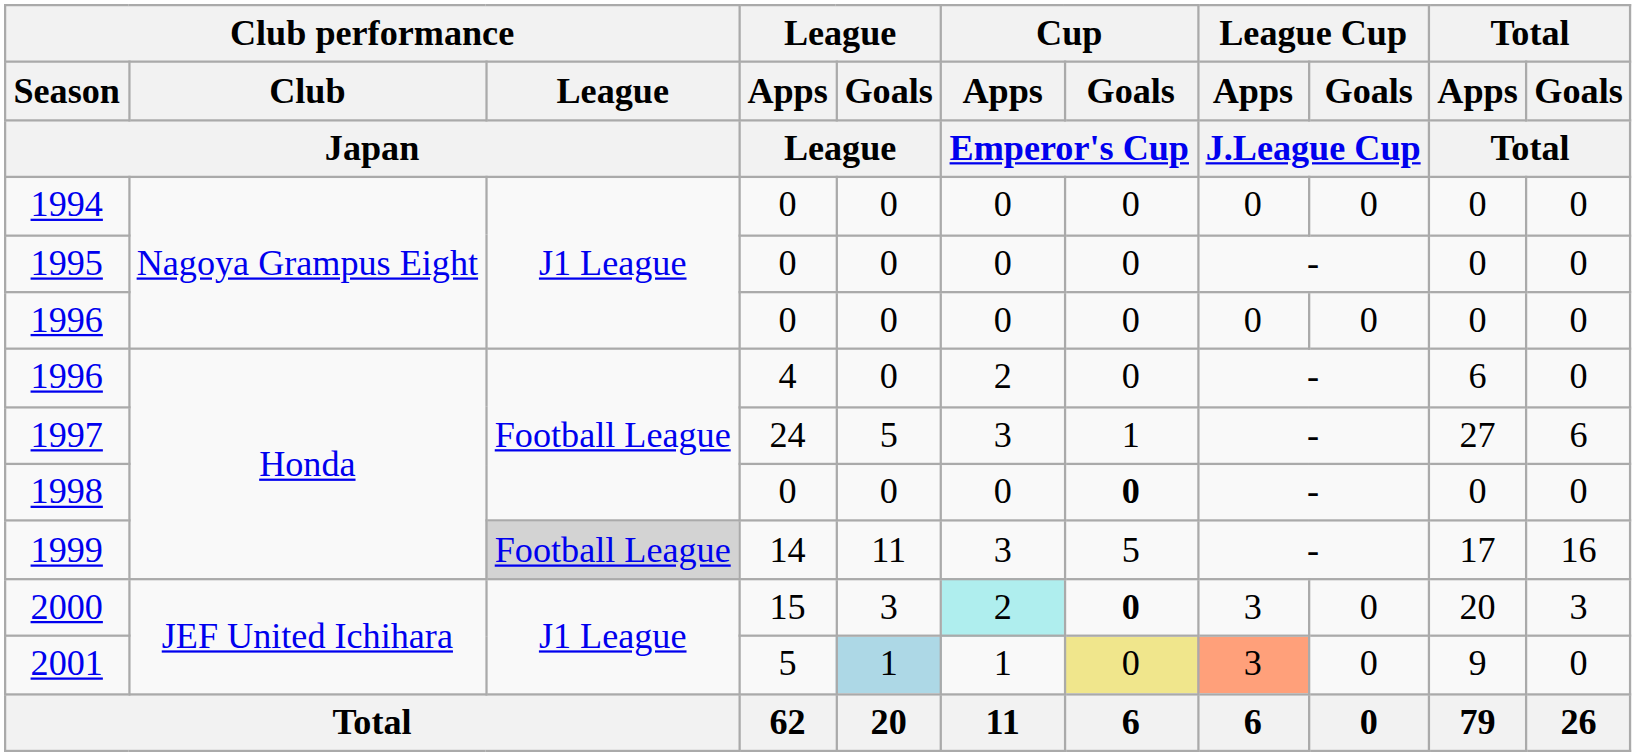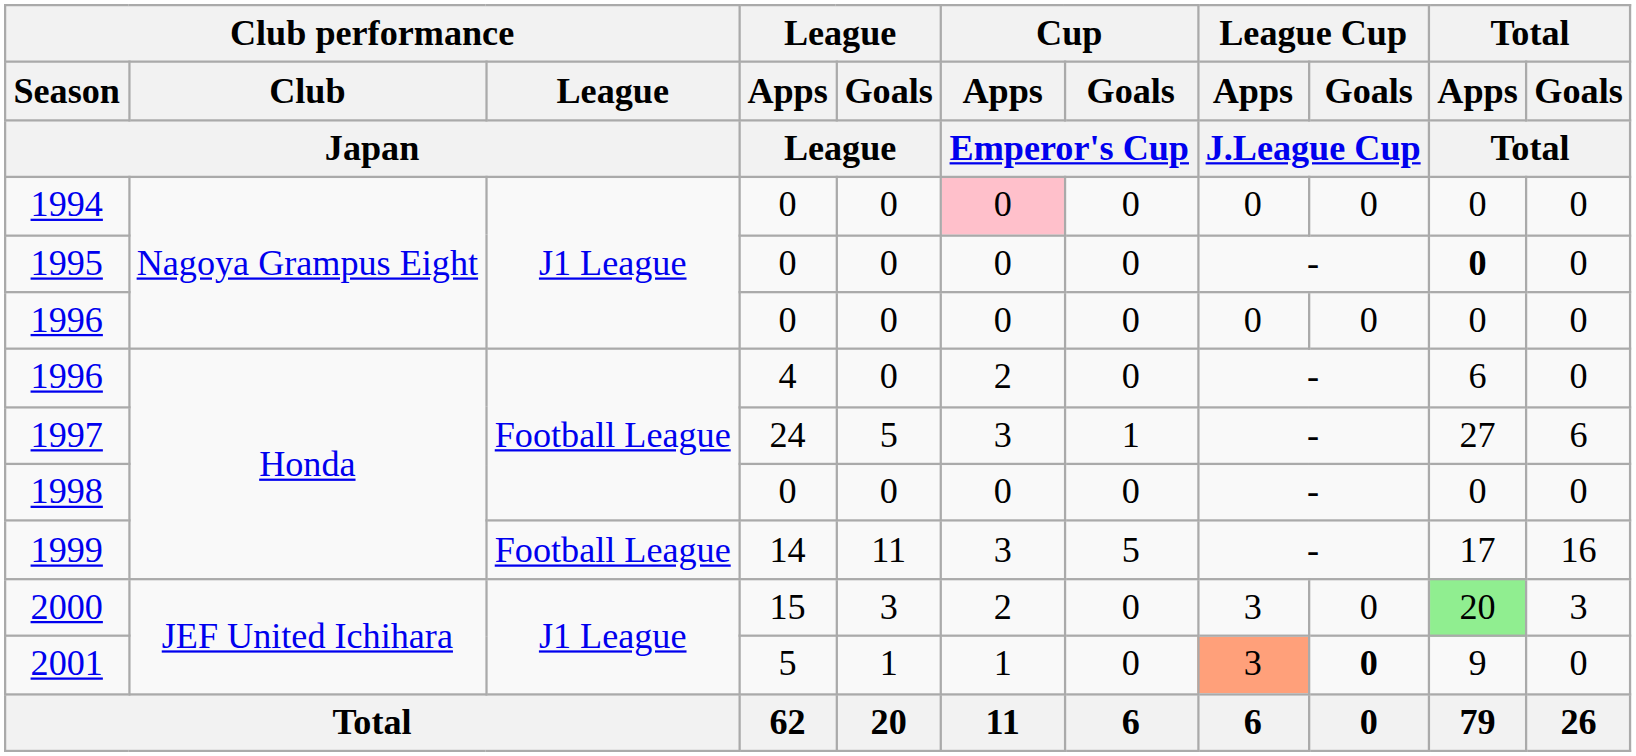(1003, 205) no background -> (1003, 205) pink background
(1477, 262) normal -> (1477, 262) bold
(1131, 491) bold -> (1131, 491) normal
(613, 549) lightgrey background -> (613, 549) no background
(1003, 606) paleturquoise background -> (1003, 606) no background
(1131, 606) bold -> (1131, 606) normal
(1477, 606) no background -> (1477, 606) lightgreen background
(889, 663) lightblue background -> (889, 663) no background
(1131, 663) khaki background -> (1131, 663) no background
(1369, 663) normal -> (1369, 663) bold
